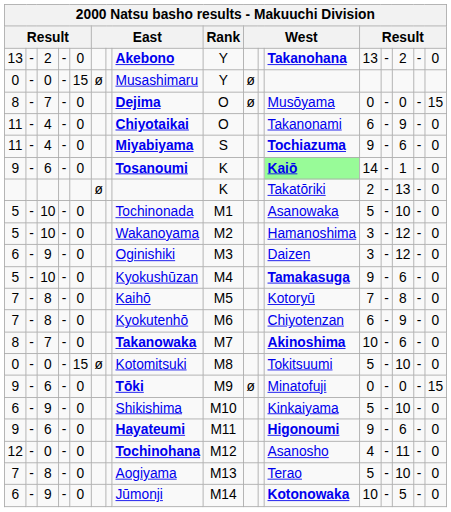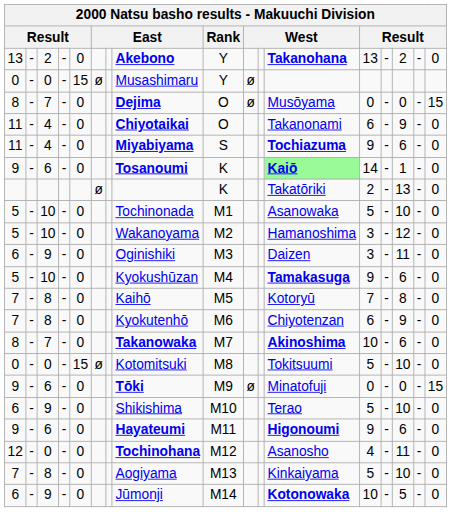(403, 255) 12 -> (403, 255) 11
(303, 408) Kinkaiyama -> (285, 408) Terao
(285, 473) Terao -> (303, 473) Kinkaiyama
